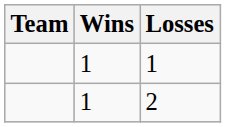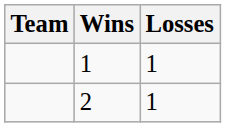(86, 102) 1 -> (86, 102) 2
(152, 102) 2 -> (152, 102) 1
